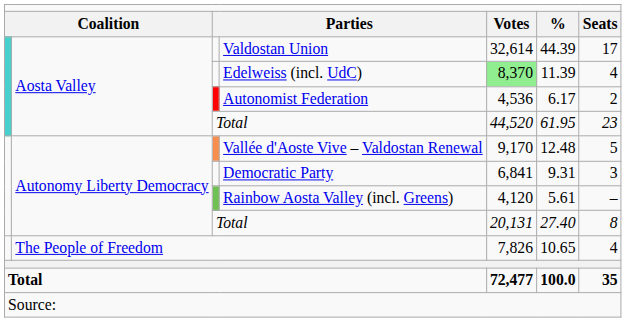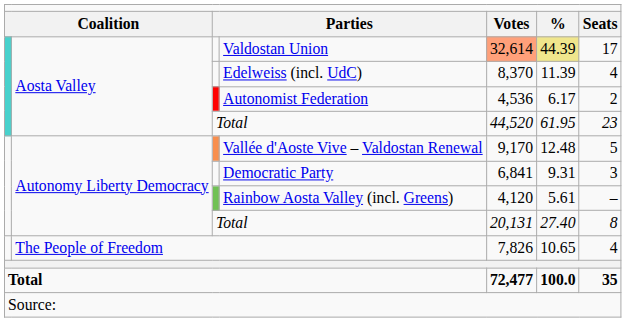(511, 49) no background -> (511, 49) lightsalmon background
(558, 49) no background -> (558, 49) khaki background
(515, 73) lightgreen background -> (515, 73) no background
